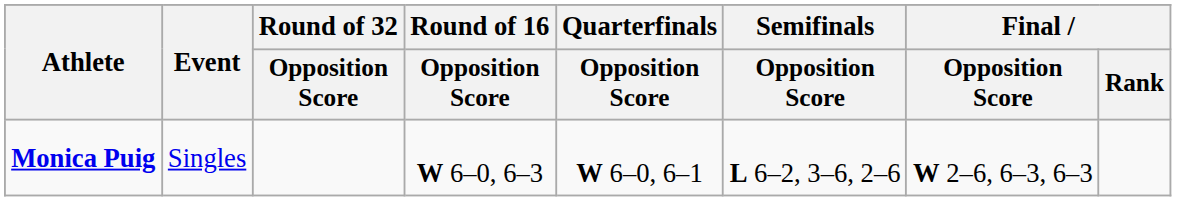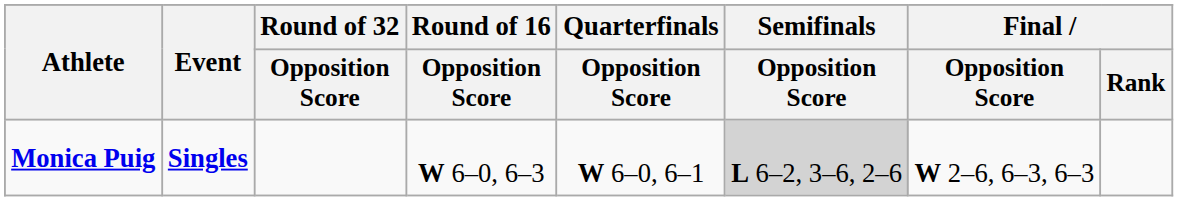(207, 157) normal -> (208, 157) bold
(815, 173) no background -> (817, 173) lightgrey background
